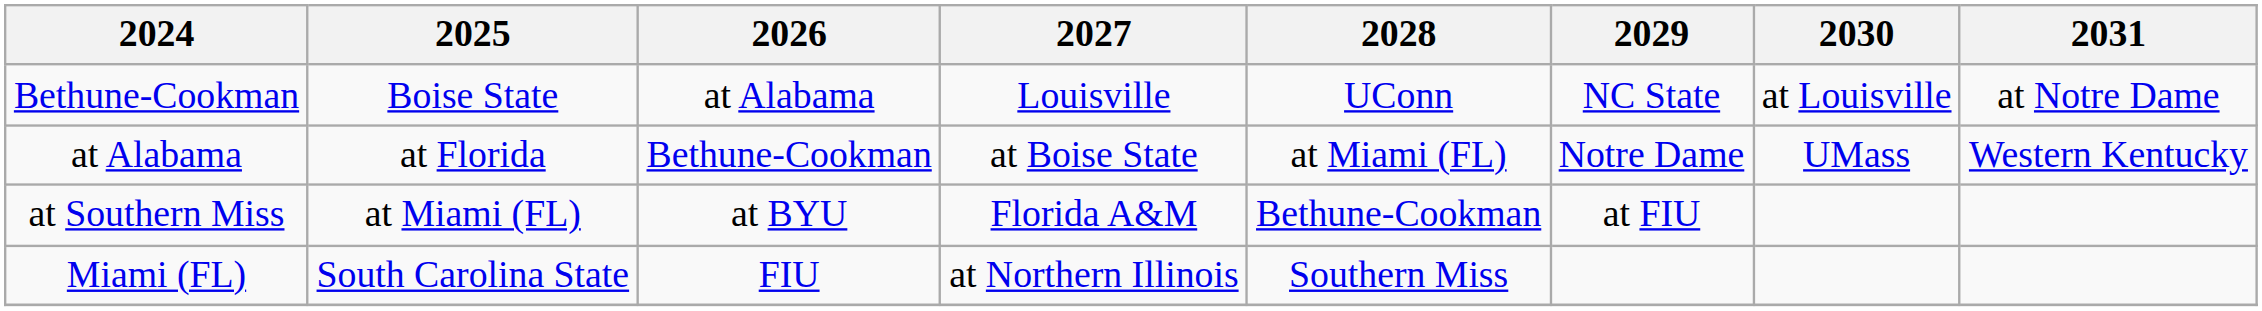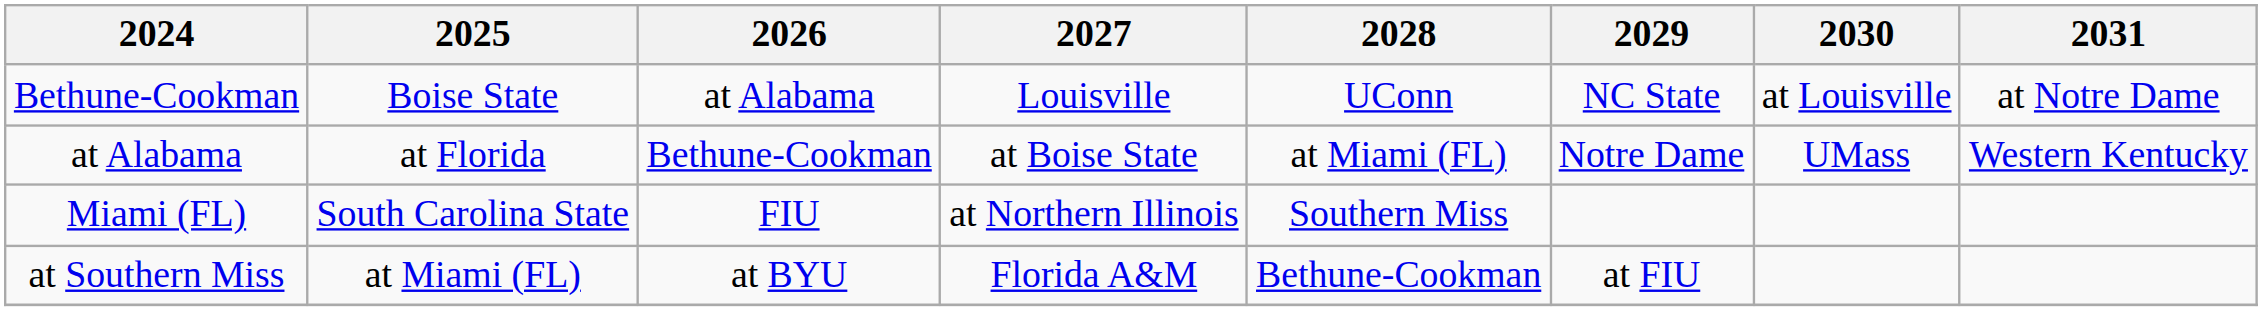rows swapped: (156, 214) <-> (157, 273)
